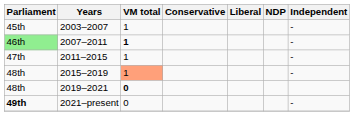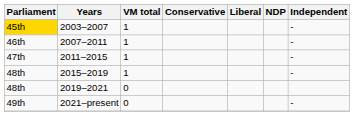(16, 27) no background -> (16, 27) gold background
(16, 42) lightgreen background -> (16, 42) no background
(126, 42) bold -> (126, 42) normal
(126, 73) lightsalmon background -> (126, 73) no background
(126, 88) bold -> (126, 88) normal
(16, 103) bold -> (16, 103) normal
